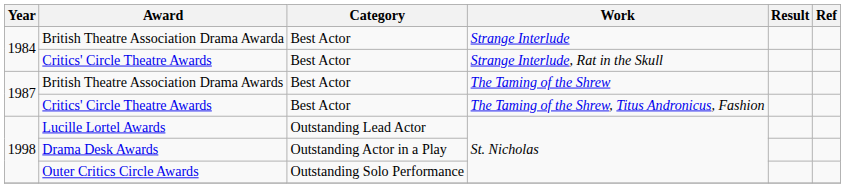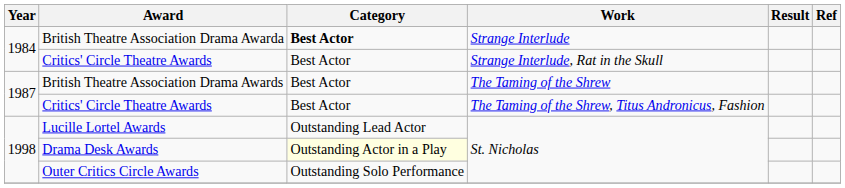(320, 37) normal -> (322, 37) bold
(369, 149) no background -> (369, 149) lightyellow background
